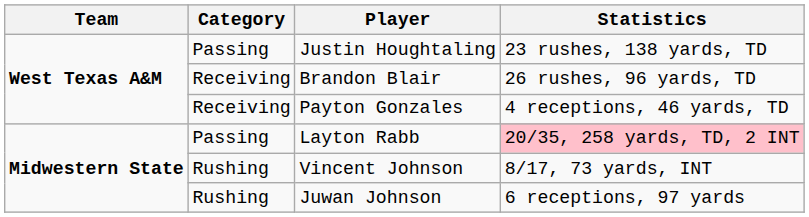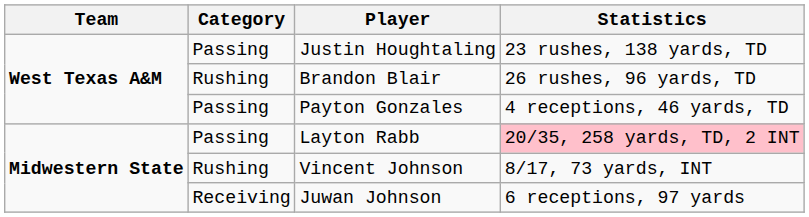(242, 79) Receiving -> (231, 79) Rushing
(242, 109) Receiving -> (231, 109) Passing
(231, 198) Rushing -> (242, 198) Receiving
